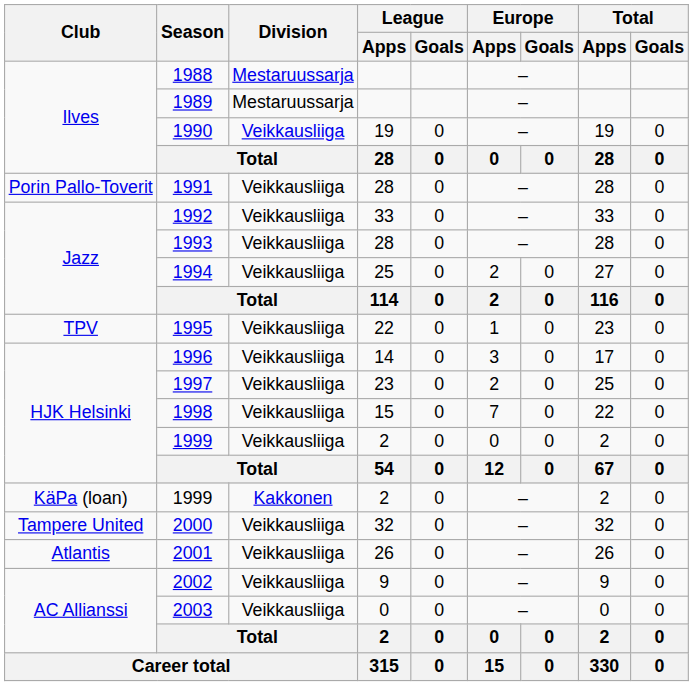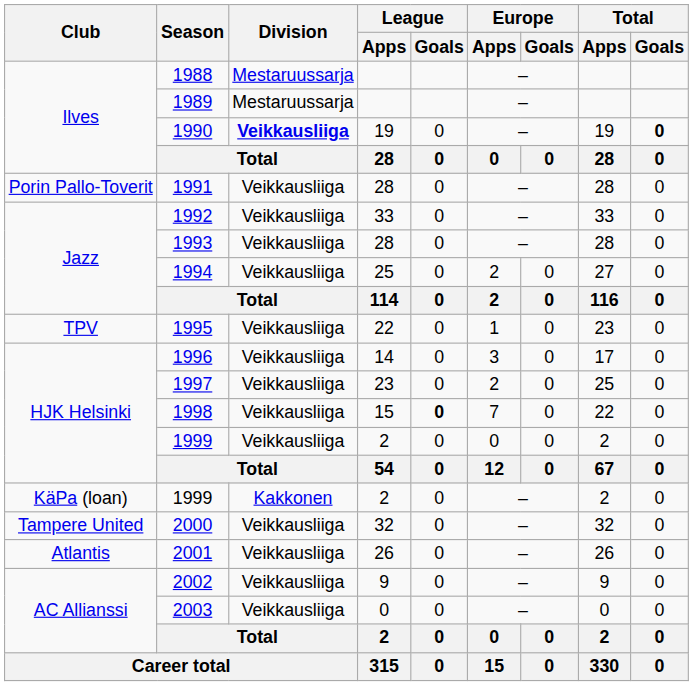(293, 131) normal -> (293, 131) bold
(659, 131) normal -> (659, 131) bold
(439, 412) normal -> (439, 412) bold
